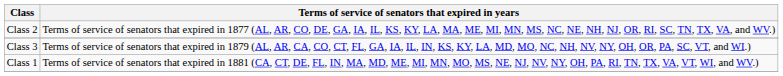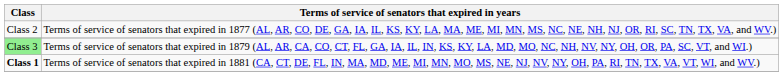(22, 46) no background -> (22, 46) lightgreen background
(22, 63) normal -> (23, 63) bold
